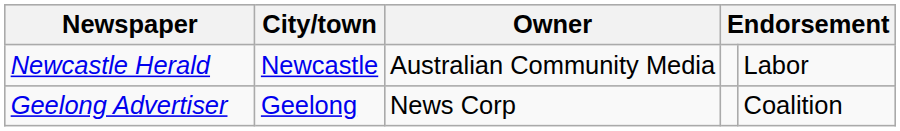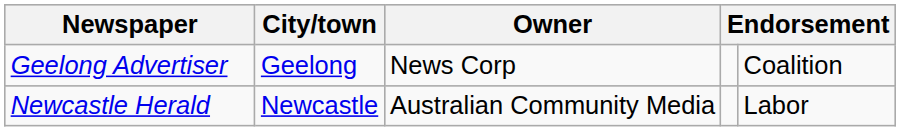rows swapped: (119, 105) <-> (110, 65)
